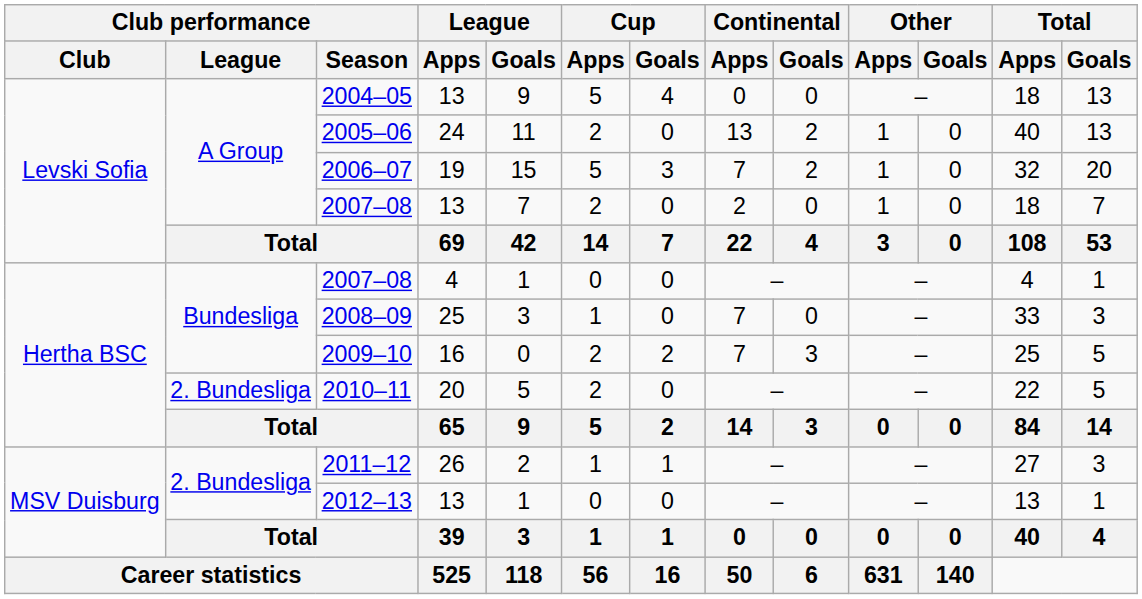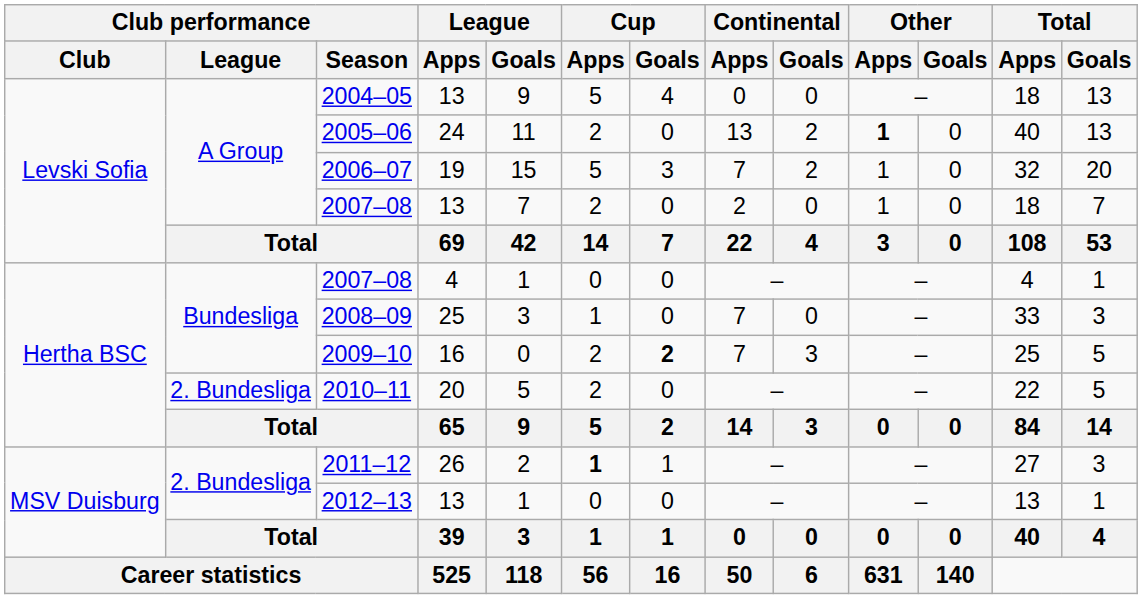(883, 133) normal -> (883, 133) bold
(667, 354) normal -> (667, 354) bold
(596, 464) normal -> (596, 464) bold
